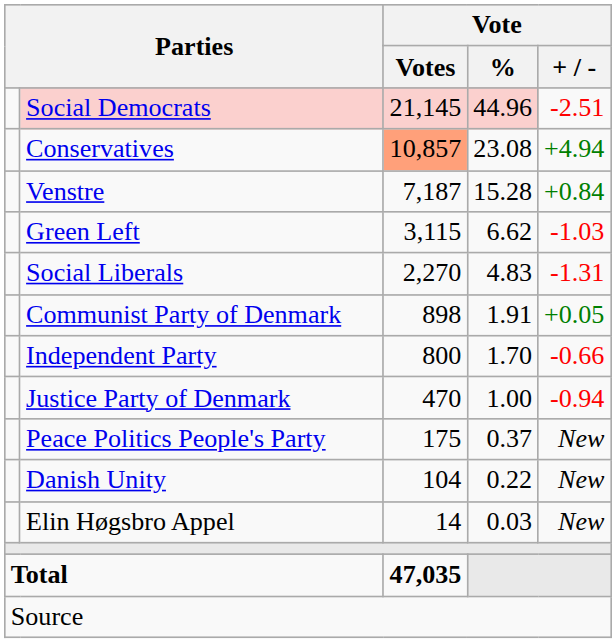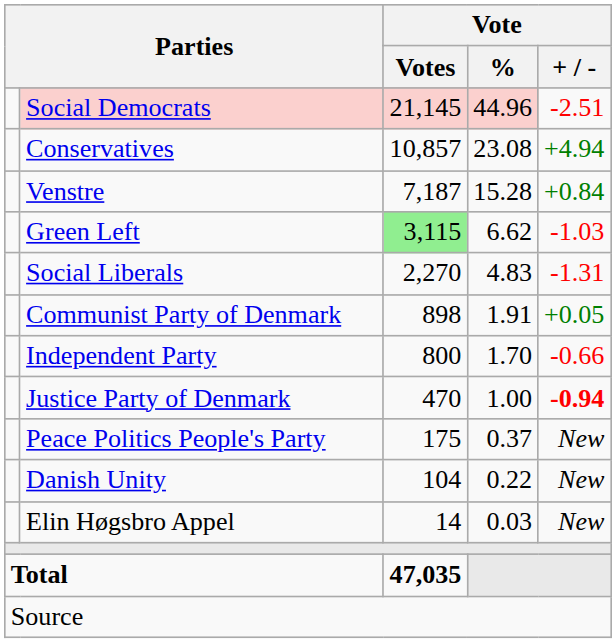(425, 149) lightsalmon background -> (425, 149) no background
(432, 231) no background -> (432, 231) lightgreen background
(577, 397) normal -> (577, 397) bold
